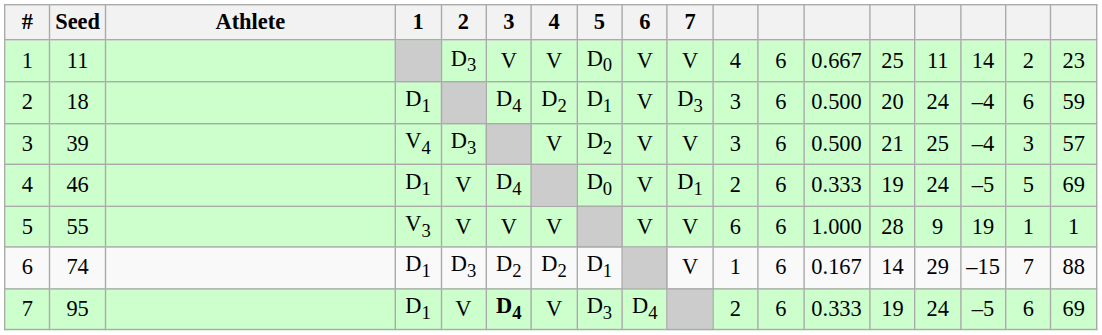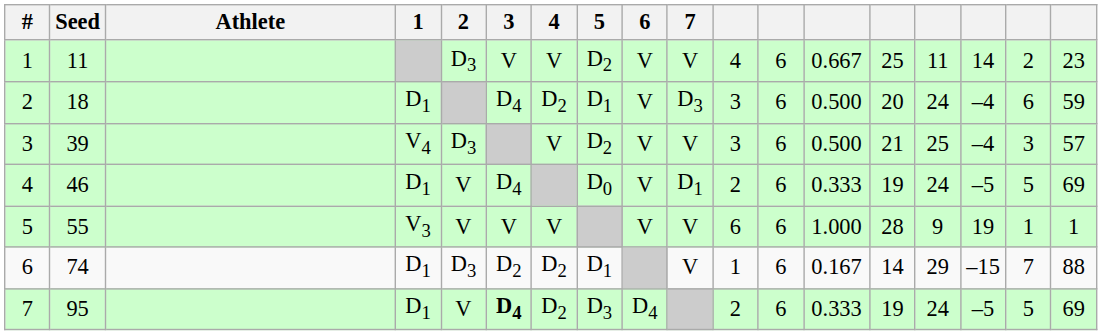(599, 60) D0 -> (599, 60) D2
(554, 309) V -> (554, 309) D2
(1028, 309) 6 -> (1028, 309) 5
